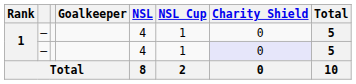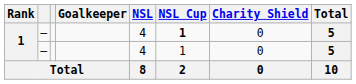(182, 32) normal -> (182, 32) bold
(260, 51) lavender background -> (260, 51) no background
